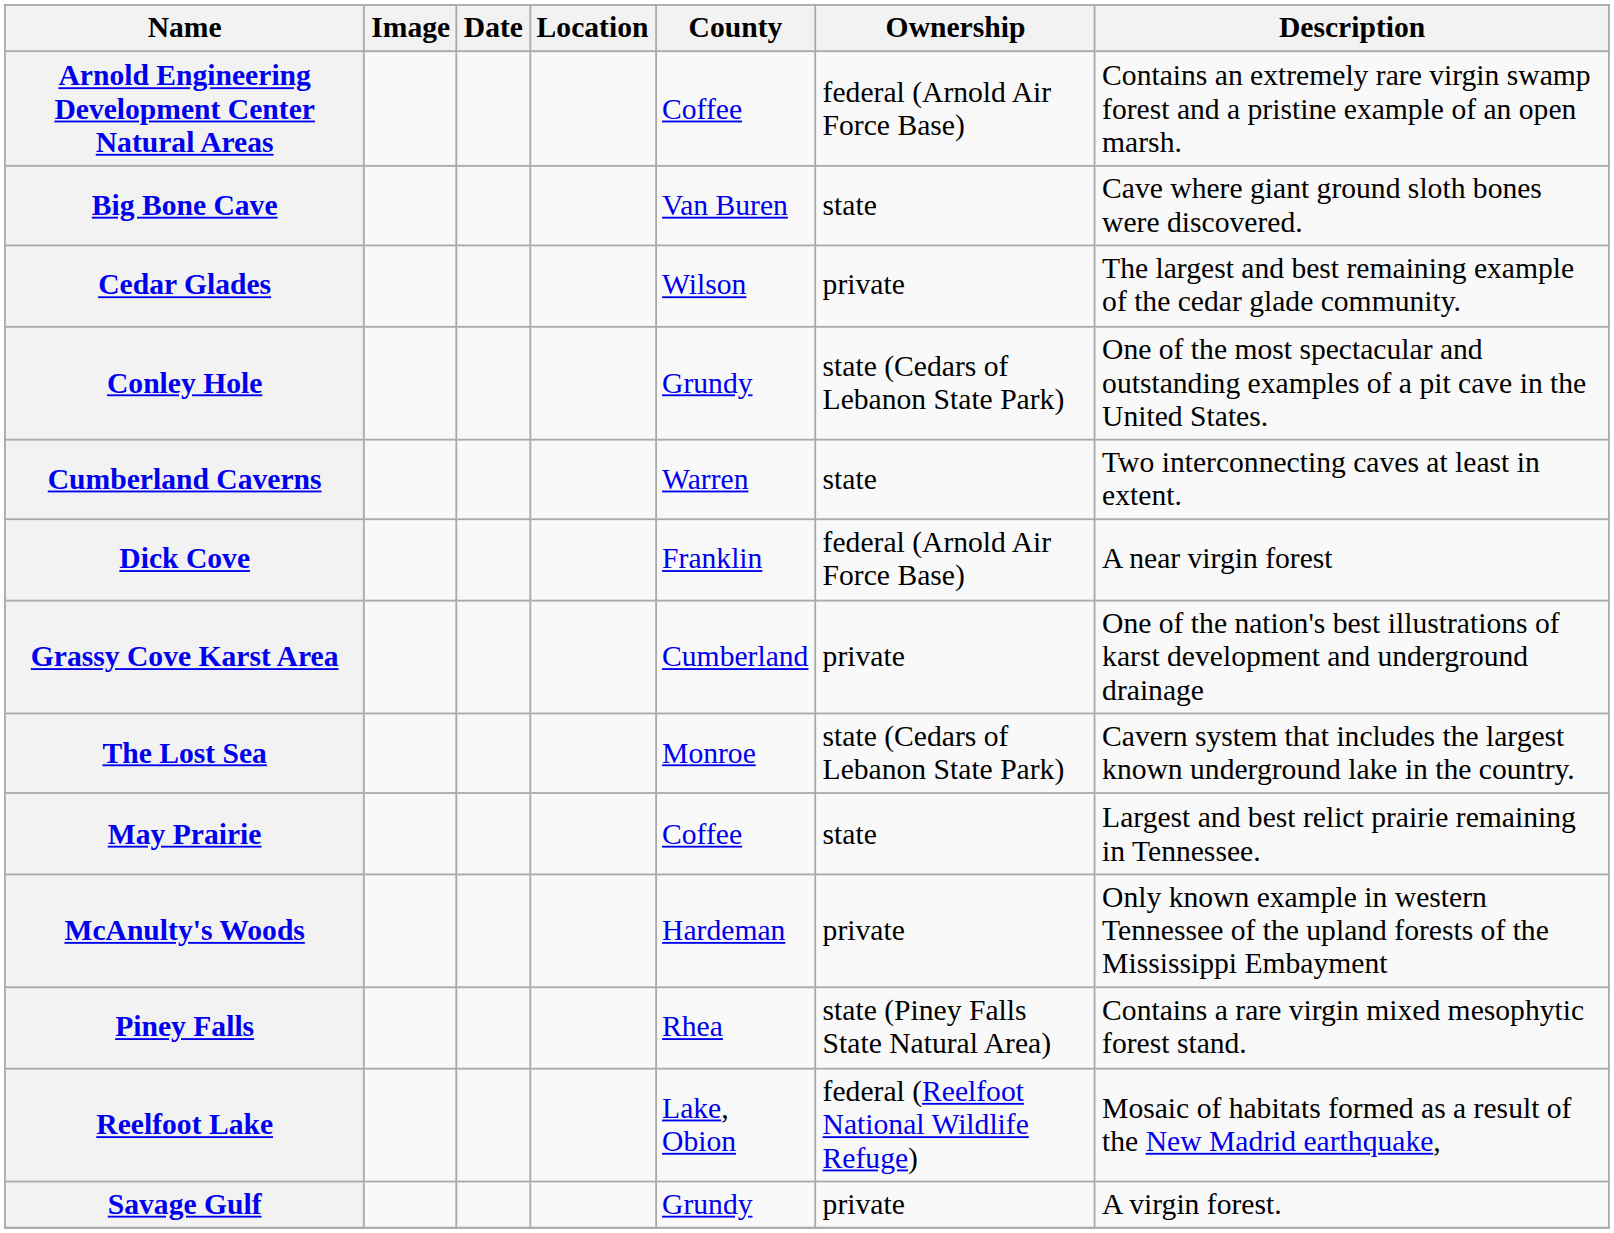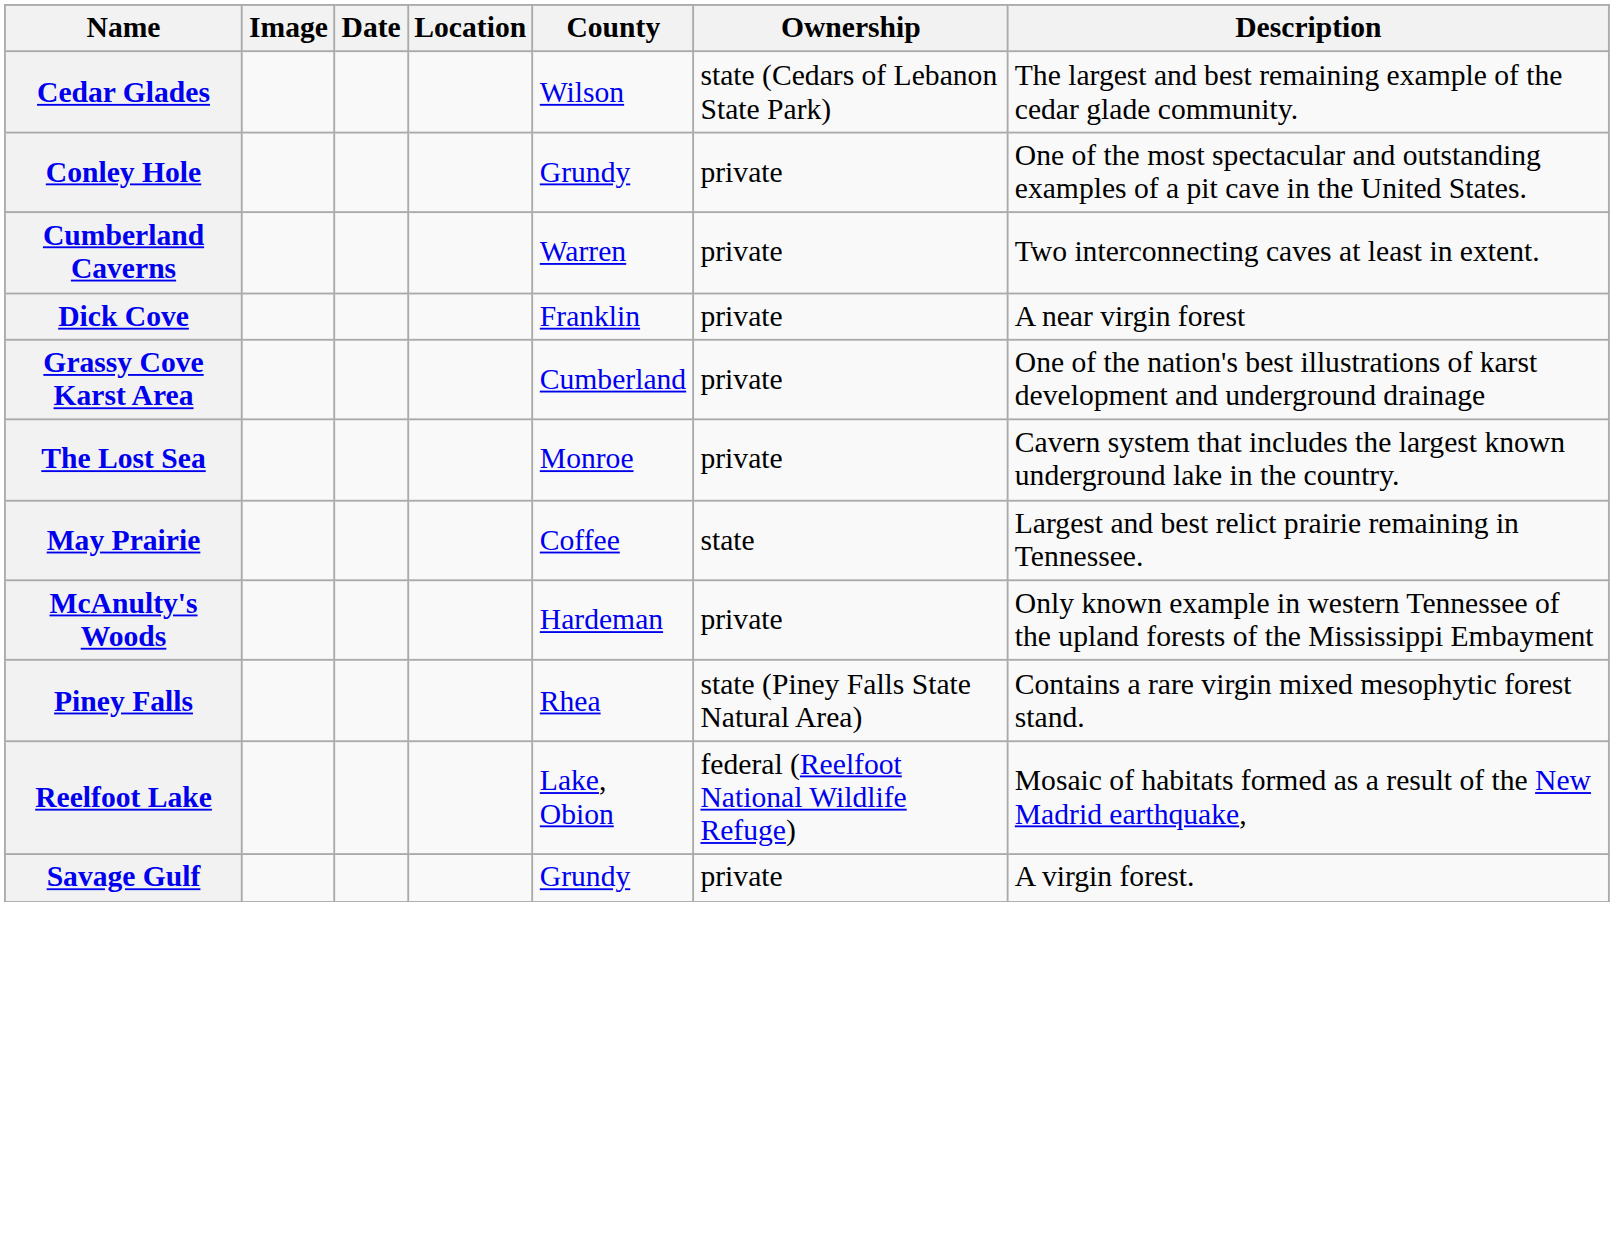- row: (185, 108)
- row: (185, 205)
(864, 285) private -> (849, 91) state (Cedars of Lebanon State Park)
(943, 382) state (Cedars of Lebanon State Park) -> (742, 171) private
(850, 479) state -> (742, 252) private
(937, 559) federal (Arnold Air Force Base) -> (742, 315) private
(943, 753) state (Cedars of Lebanon State Park) -> (742, 459) private
